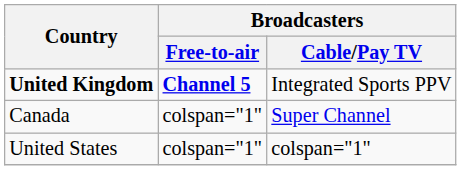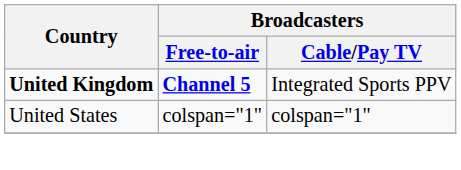- row: (40, 116)
